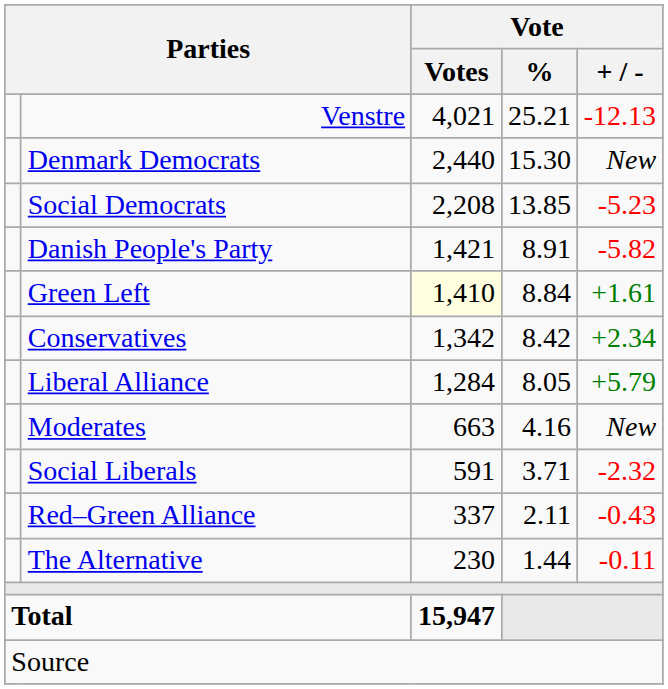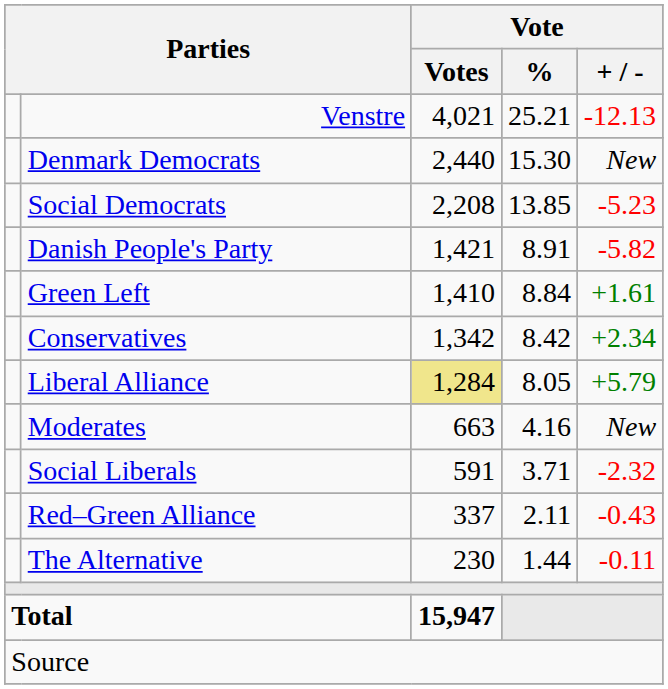(463, 293) lightyellow background -> (463, 293) no background
(463, 381) no background -> (463, 381) khaki background
